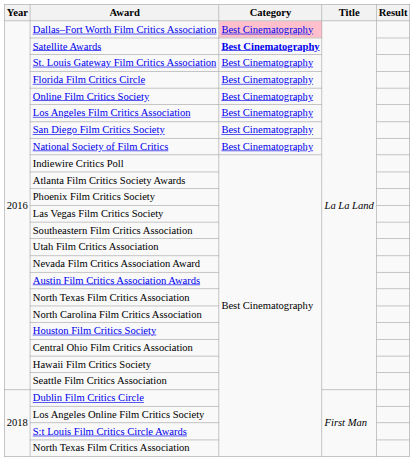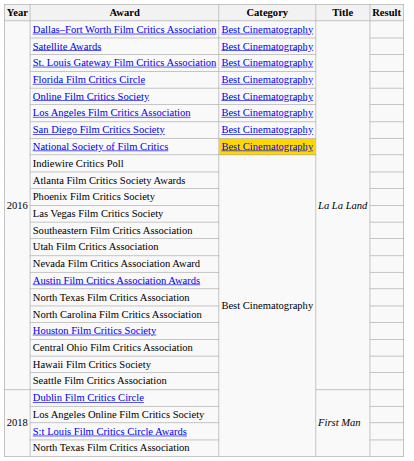(267, 29) pink background -> (267, 29) no background
(271, 46) bold -> (267, 46) normal
(267, 146) no background -> (267, 146) gold background
